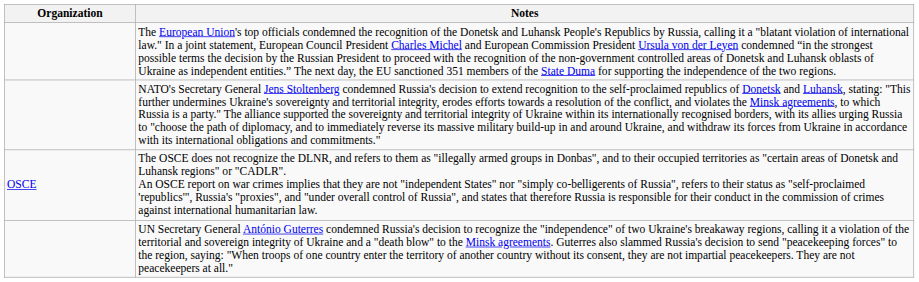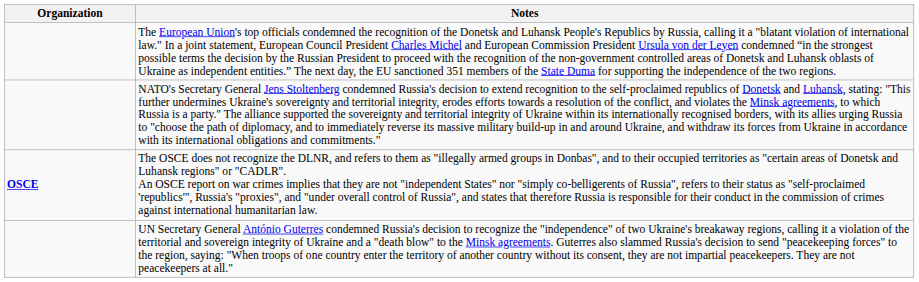(22, 185) normal -> (23, 185) bold
